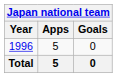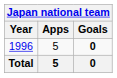(93, 47) normal -> (93, 47) bold
